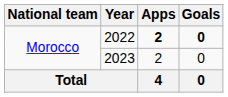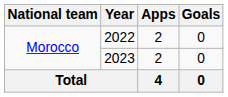(158, 37) bold -> (158, 37) normal
(201, 37) bold -> (201, 37) normal
